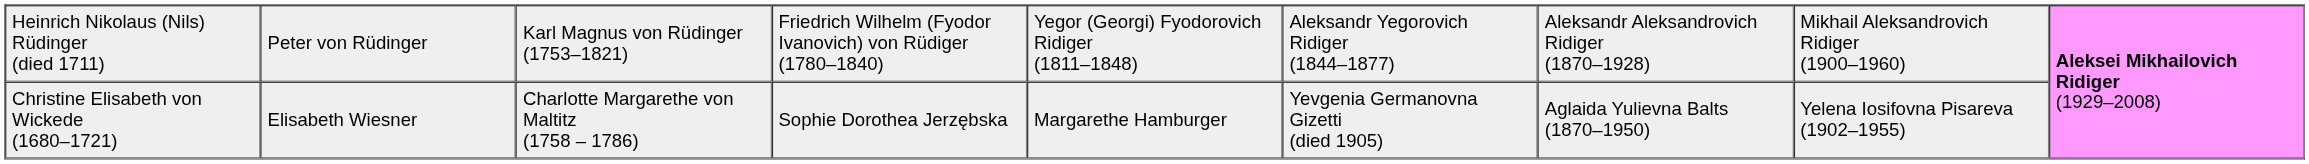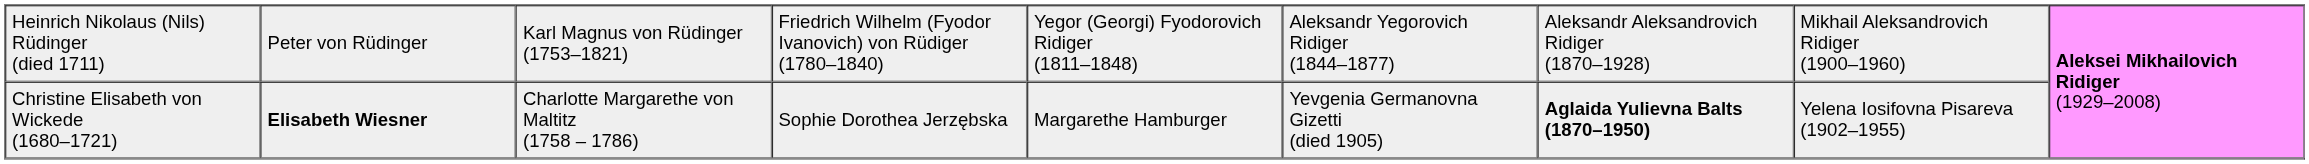(342, 119) normal -> (347, 119) bold
(1637, 119) normal -> (1644, 119) bold
